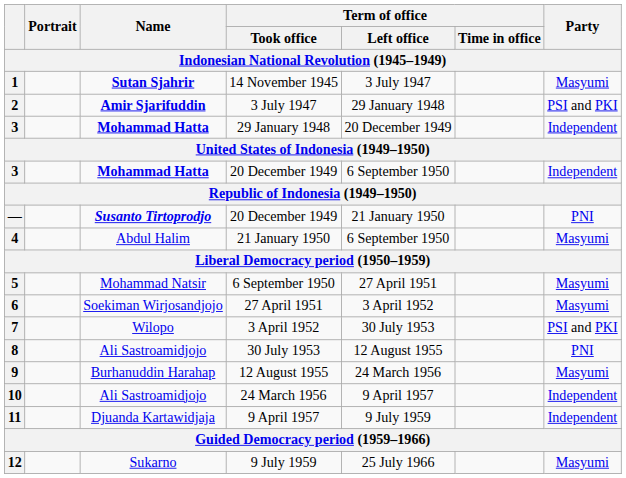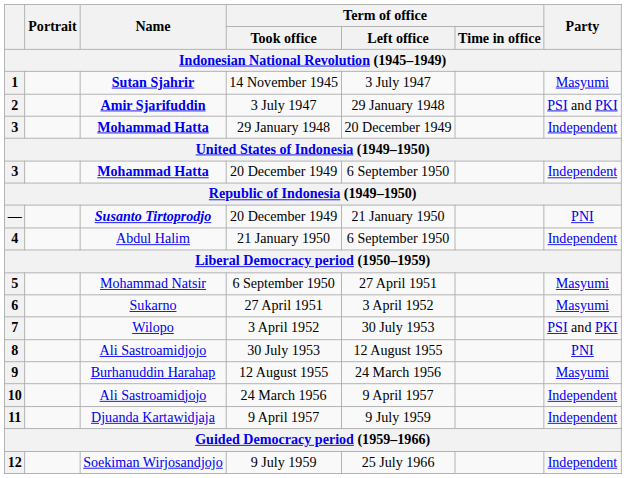(582, 238) Masyumi -> (582, 238) Independent
(153, 305) Soekiman Wirjosandjojo -> (153, 305) Sukarno
(153, 462) Sukarno -> (153, 462) Soekiman Wirjosandjojo
(582, 462) Masyumi -> (582, 462) Independent
